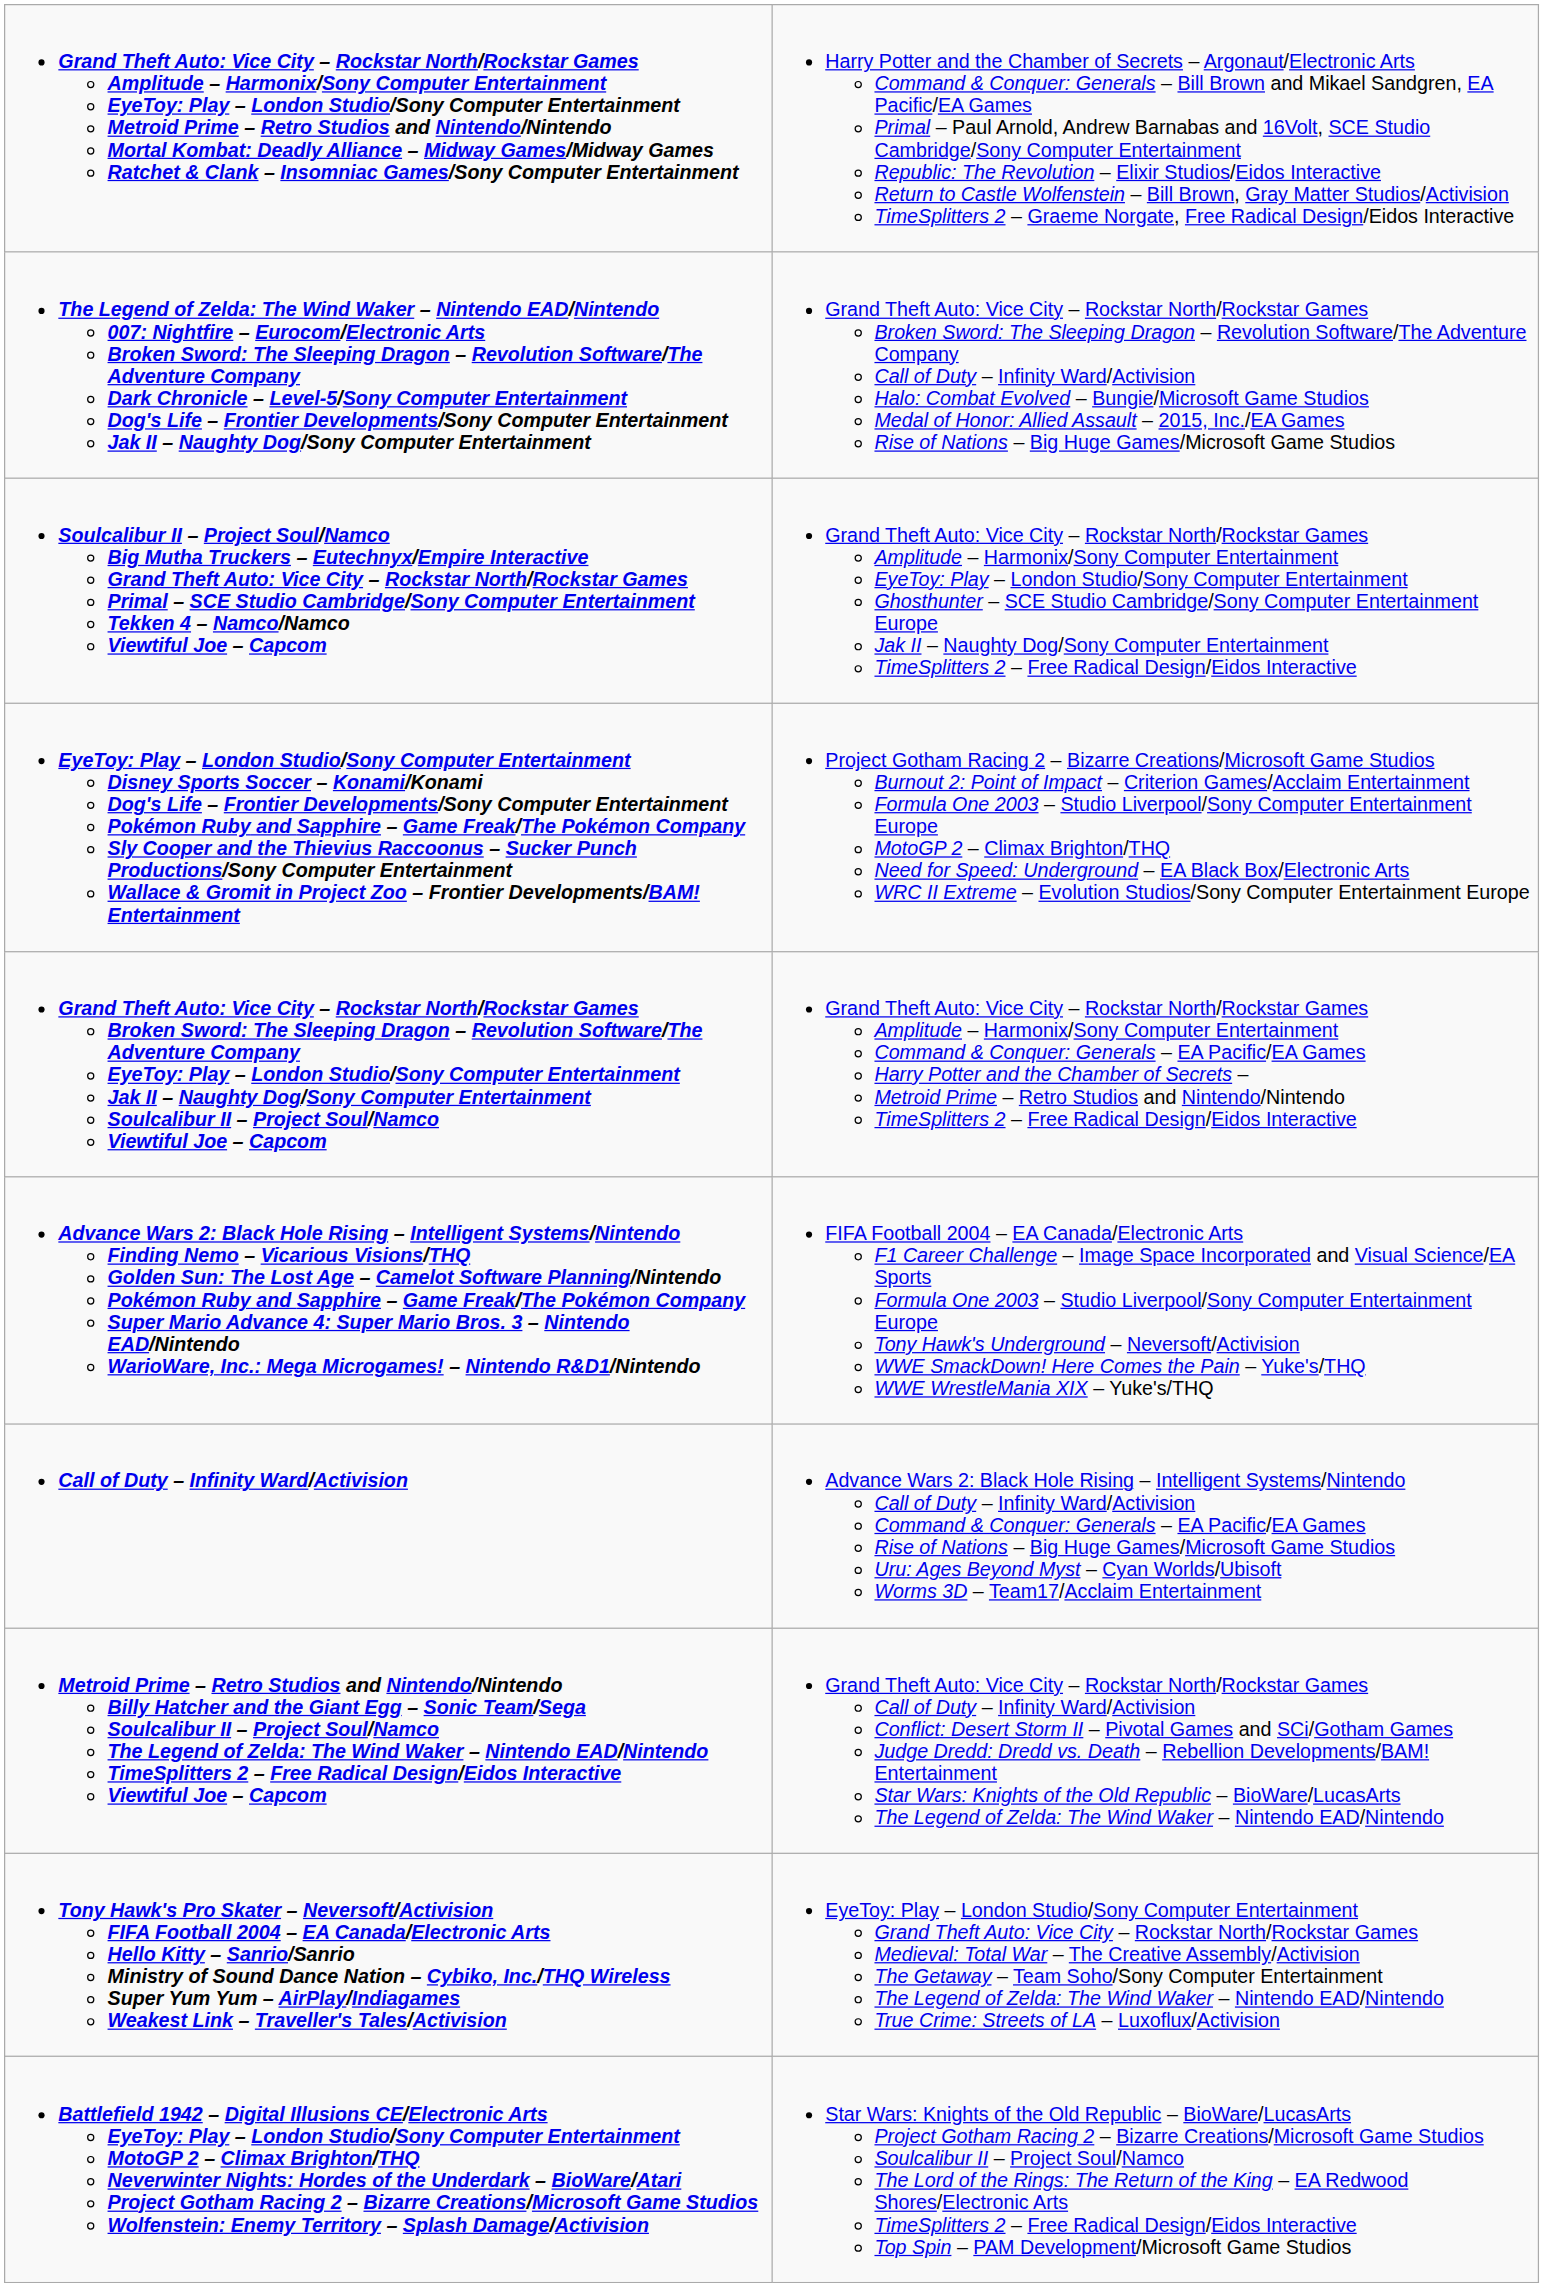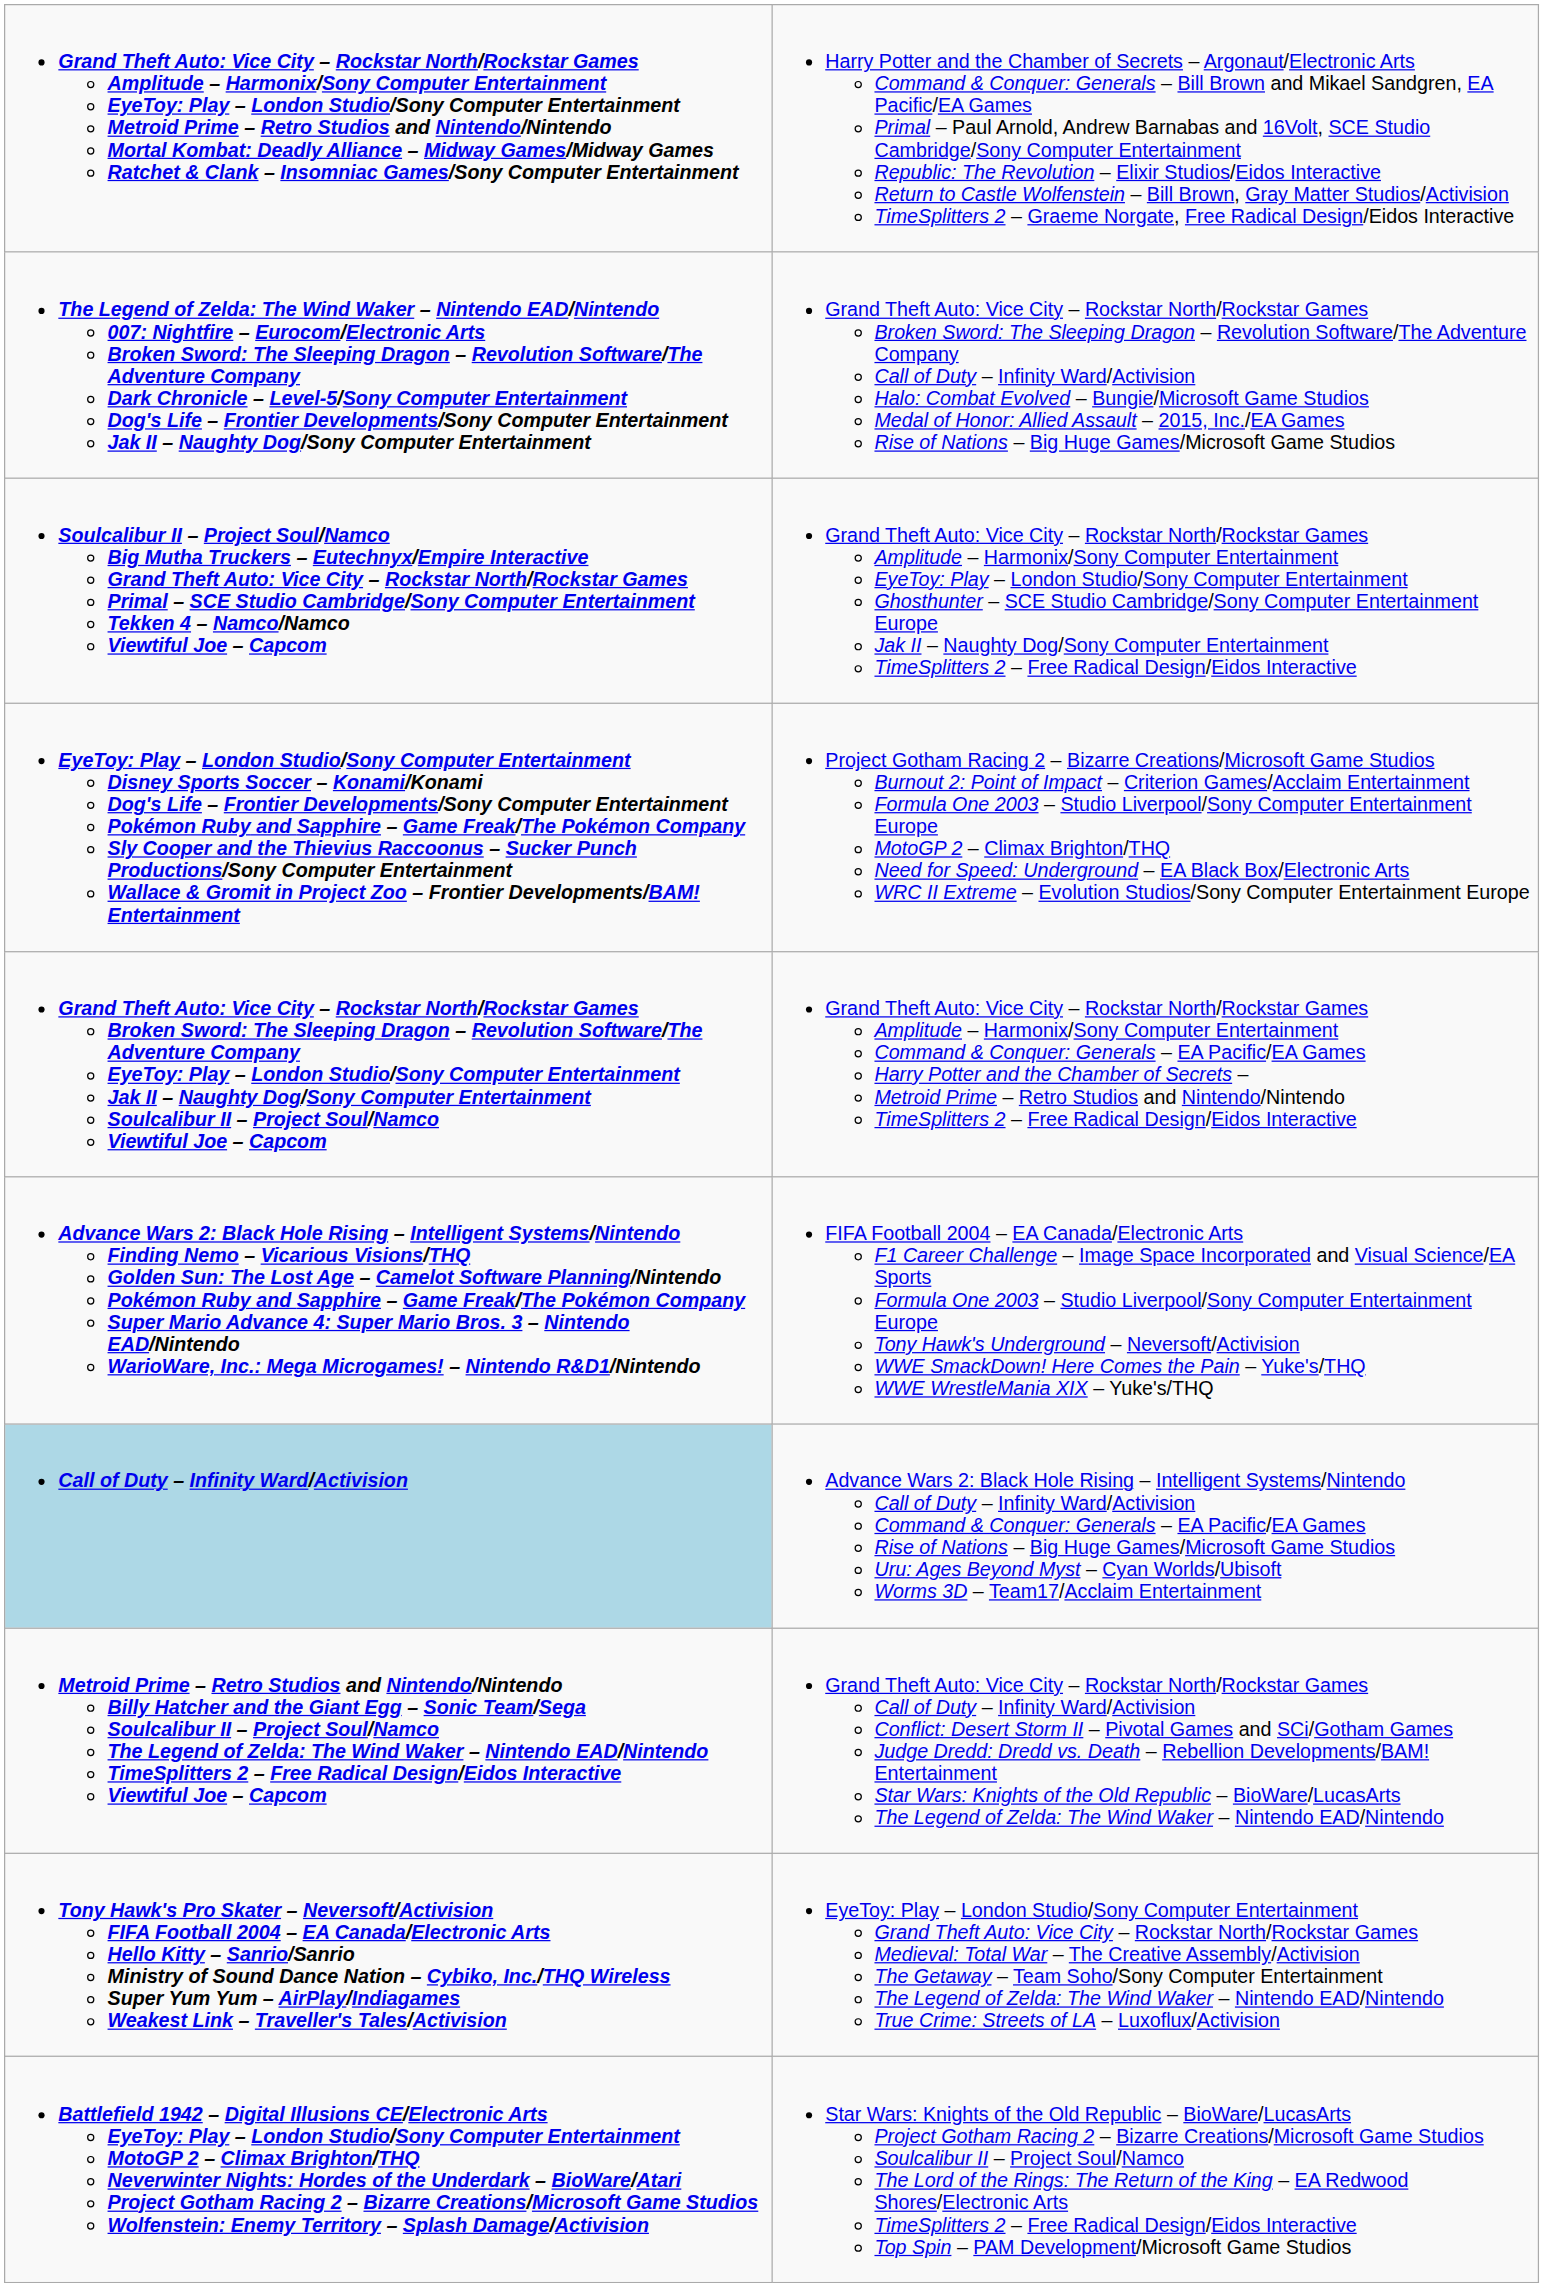(388, 1482) no background -> (388, 1482) lightblue background
